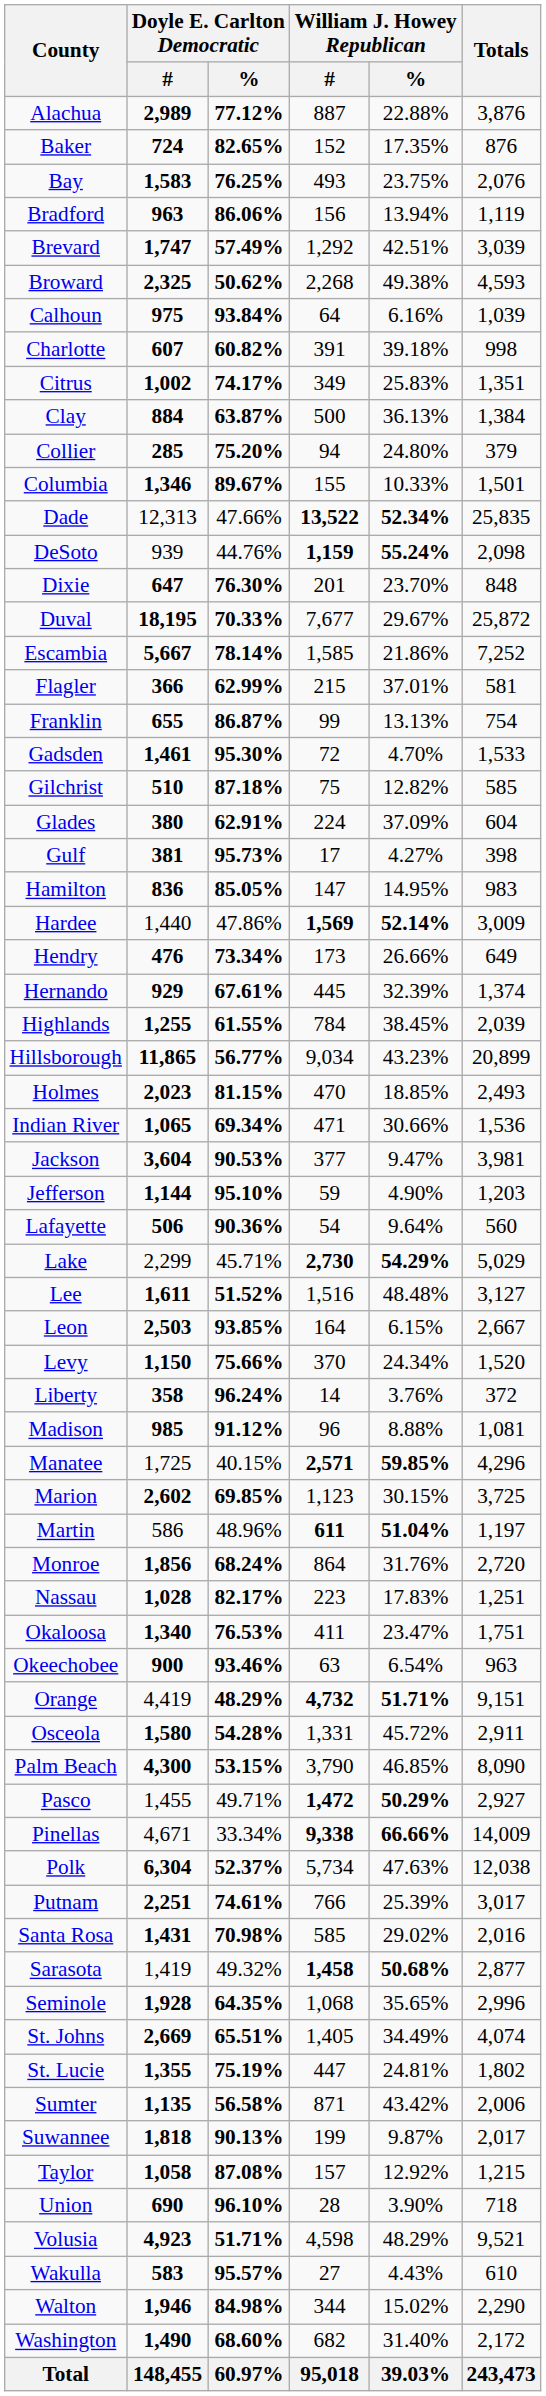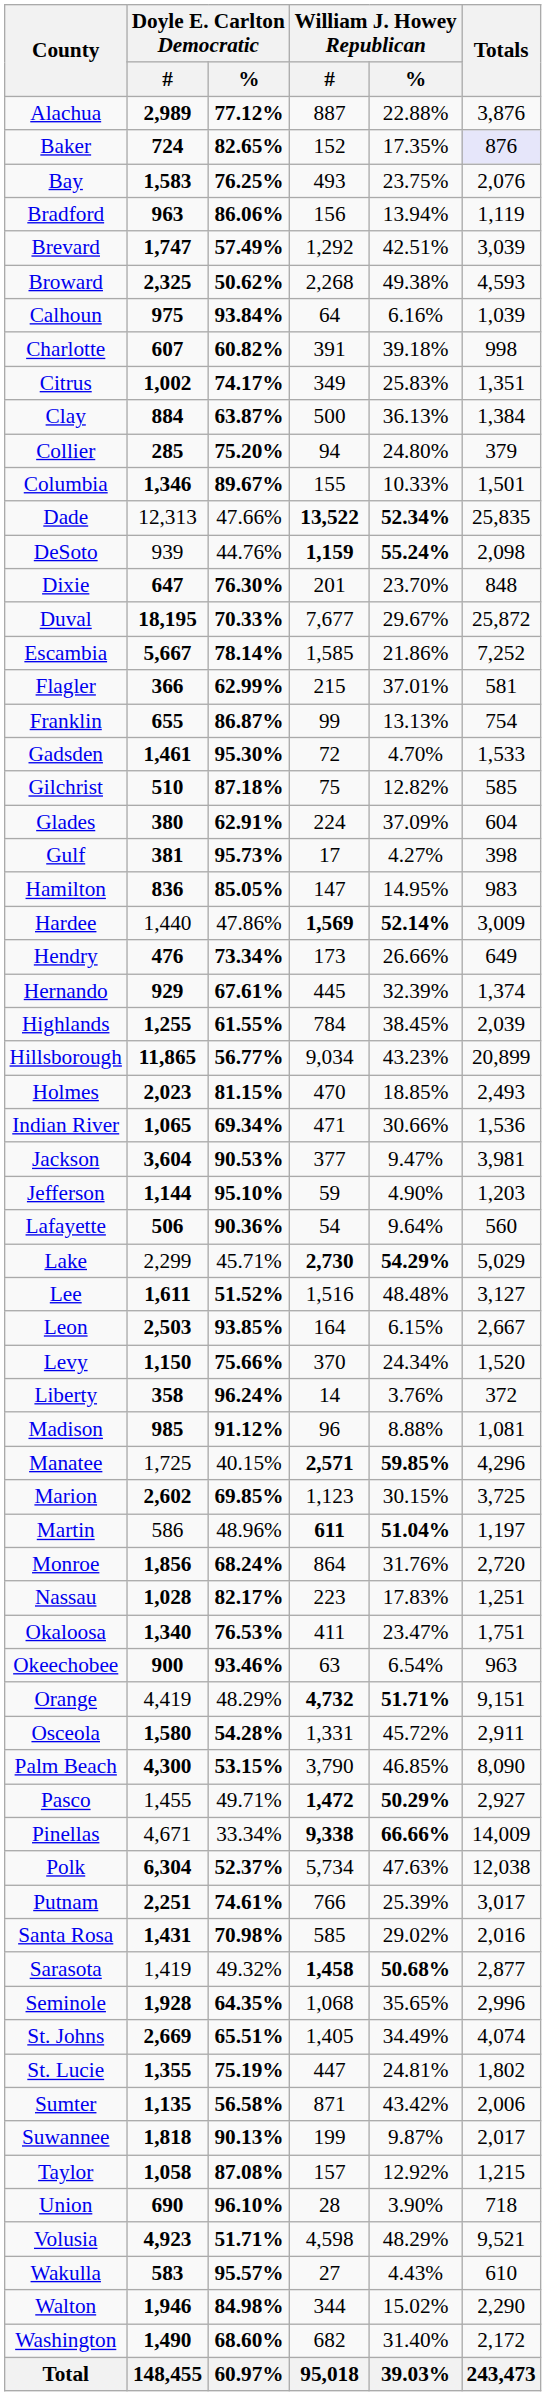(501, 146) no background -> (501, 146) lavender background
(249, 1699) bold -> (249, 1699) normal
